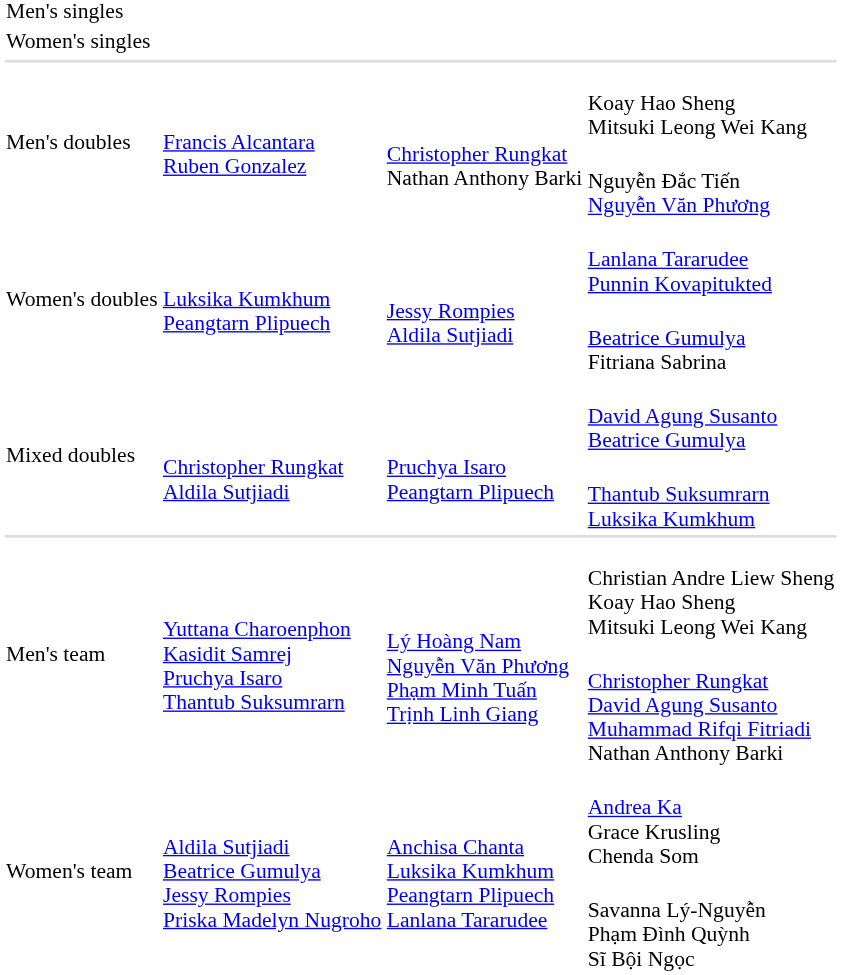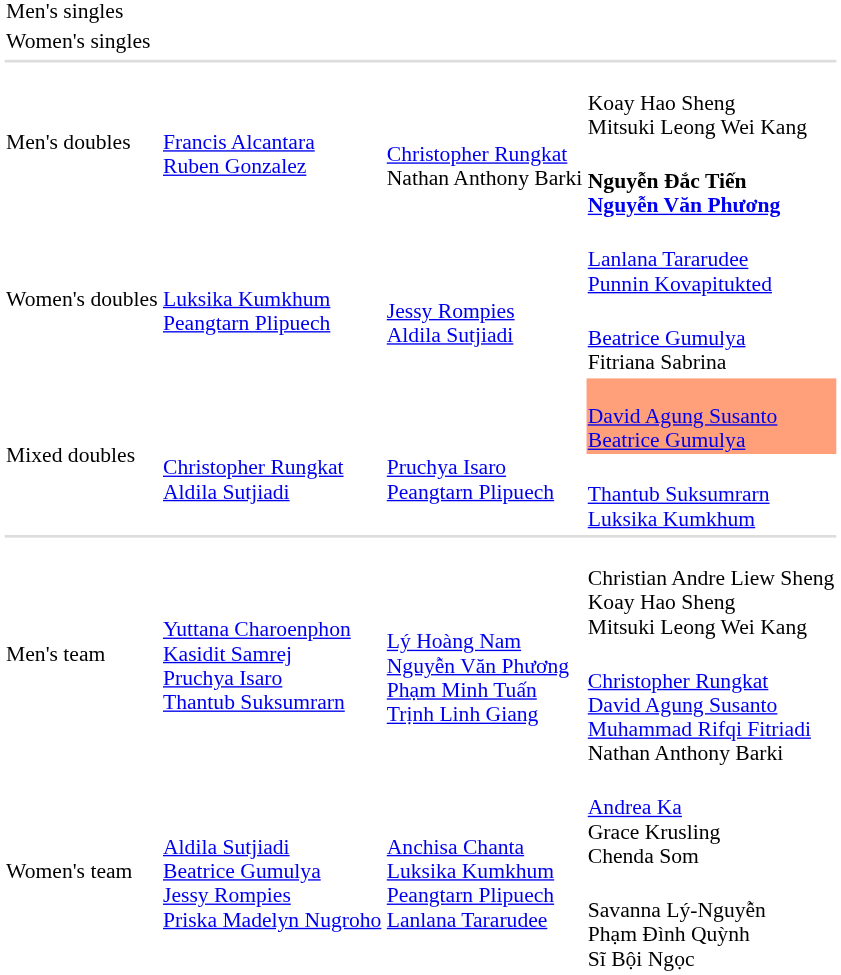(679, 193) normal -> (684, 193) bold
(683, 428) no background -> (683, 428) lightsalmon background
